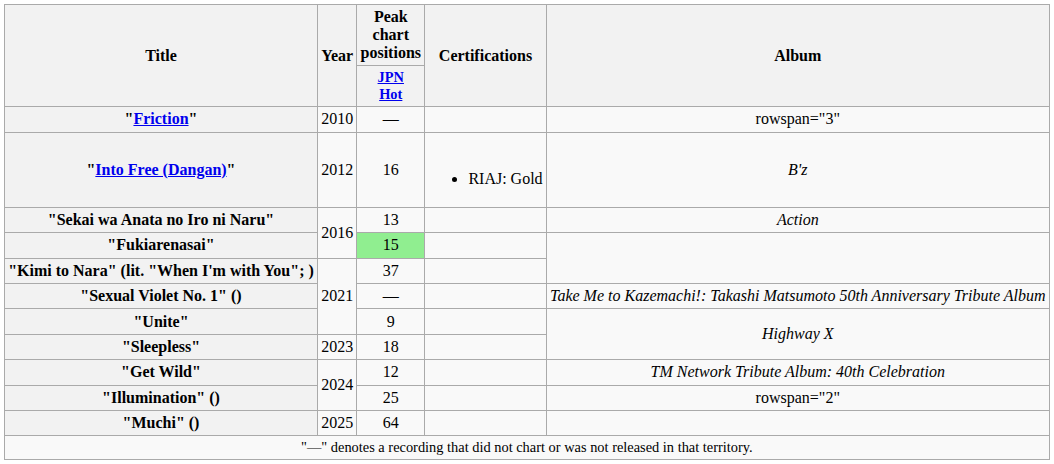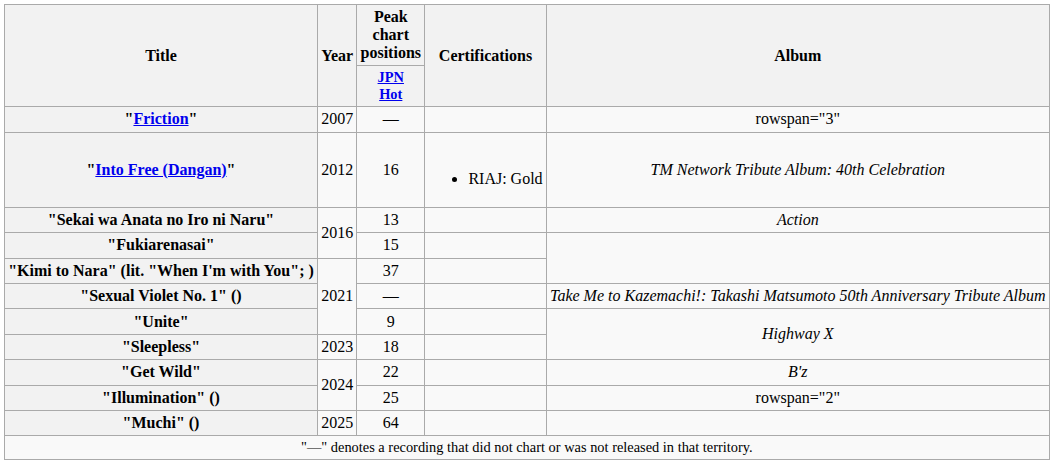(337, 119) 2010 -> (337, 119) 2007
(798, 169) B'z -> (798, 169) TM Network Tribute Album: 40th Celebration
(391, 245) lightgreen background -> (391, 245) no background
(391, 372) 12 -> (391, 372) 22
(798, 372) TM Network Tribute Album: 40th Celebration -> (798, 372) B'z
